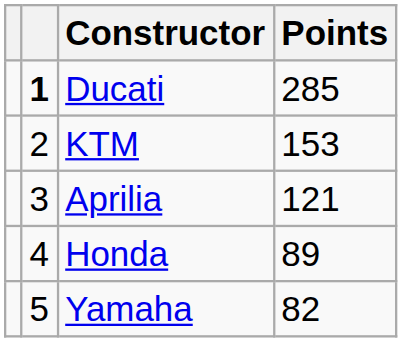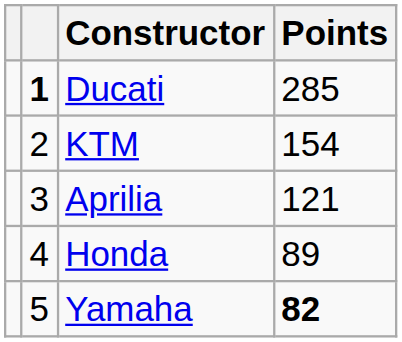(310, 144) 153 -> (310, 144) 154
(301, 310) normal -> (301, 310) bold
